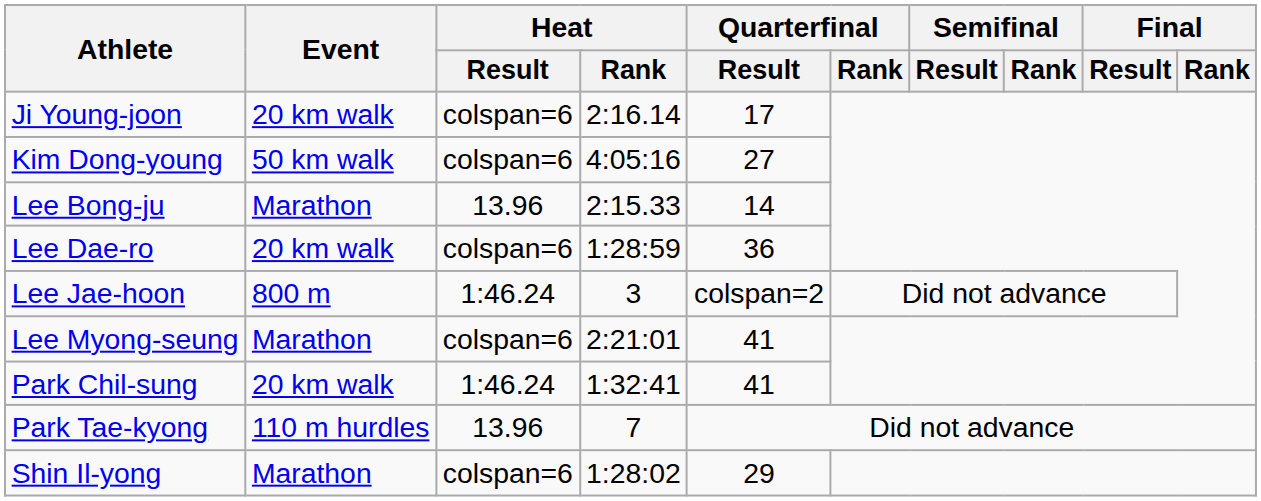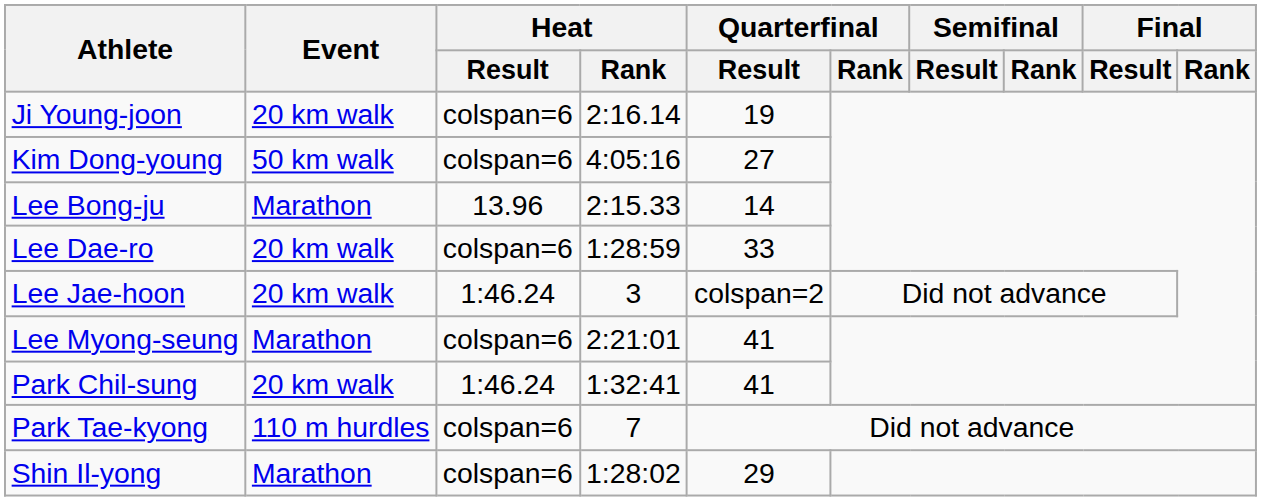(759, 115) 17 -> (759, 115) 19
(759, 249) 36 -> (759, 249) 33
(291, 294) 800 m -> (323, 294) 20 km walk
(508, 429) 13.96 -> (508, 429) colspan=6
